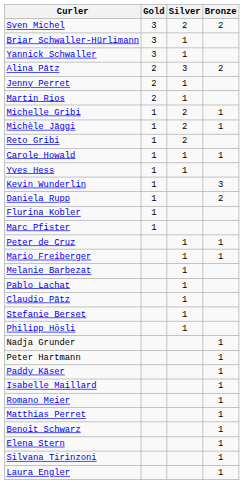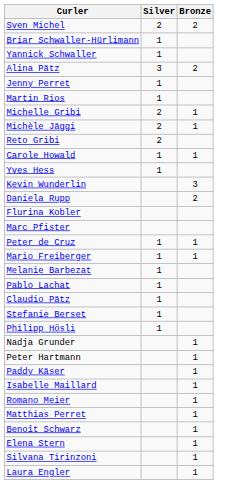- column: (154, 12)
